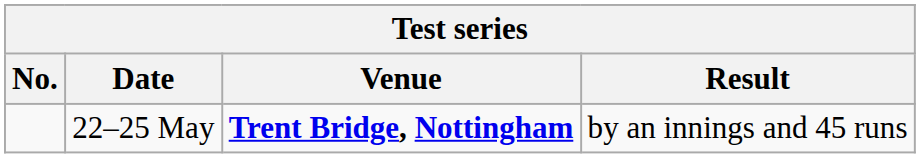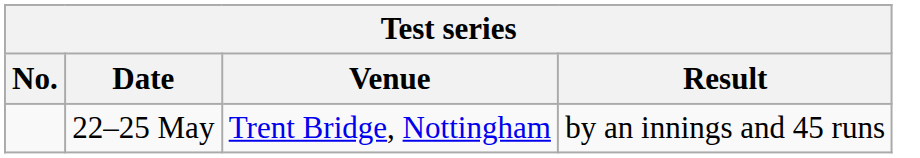(401, 127) bold -> (390, 127) normal
